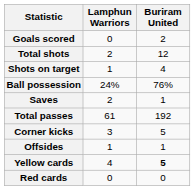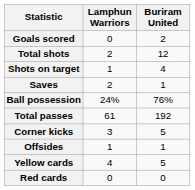rows swapped: (44, 100) <-> (44, 85)
(163, 162) bold -> (163, 162) normal
